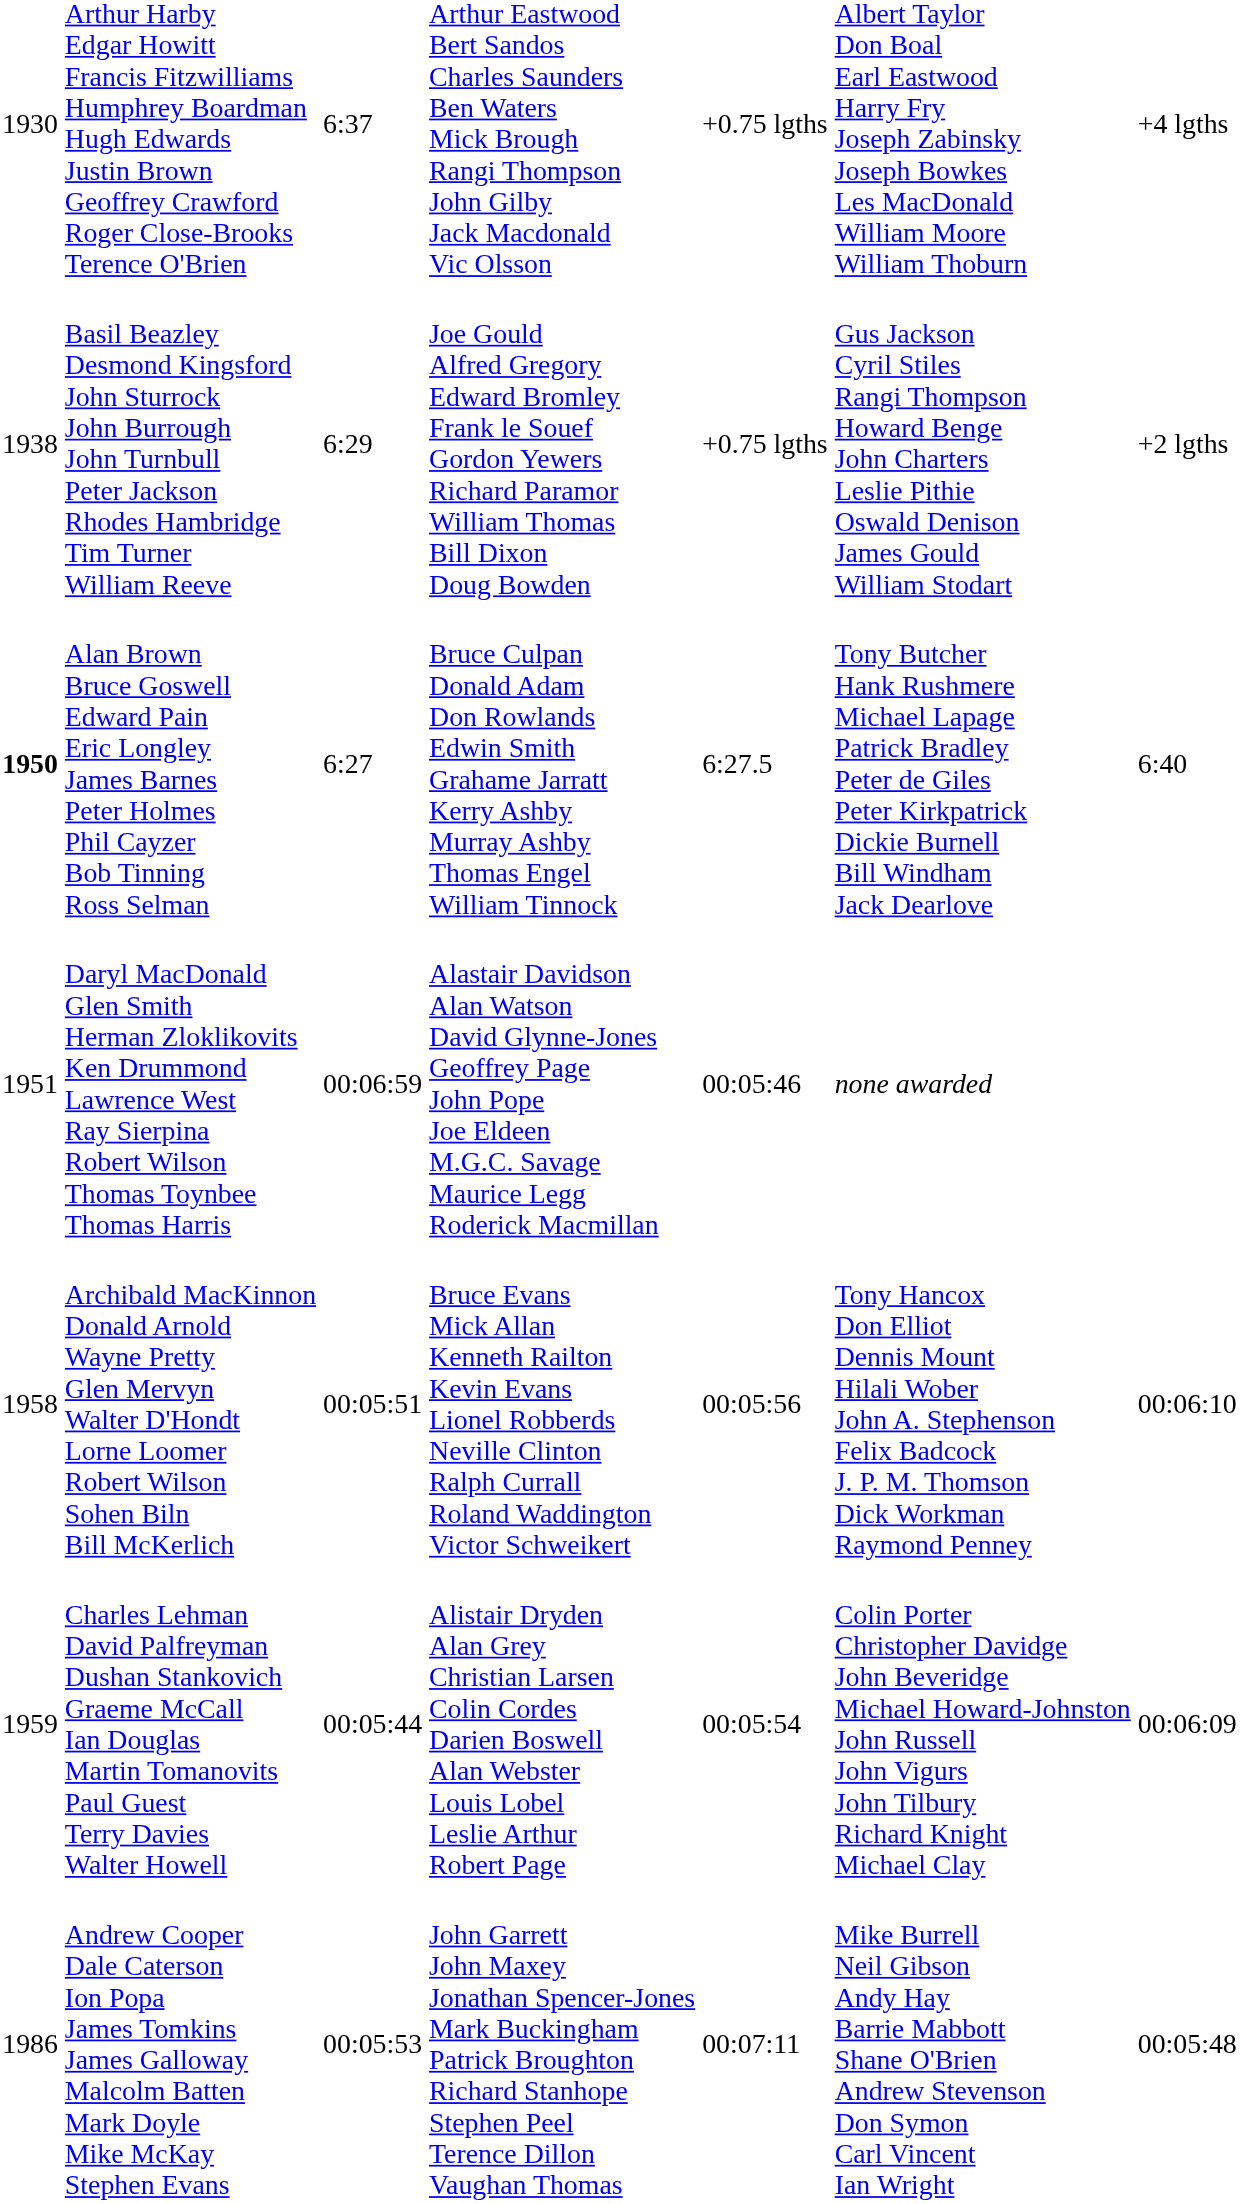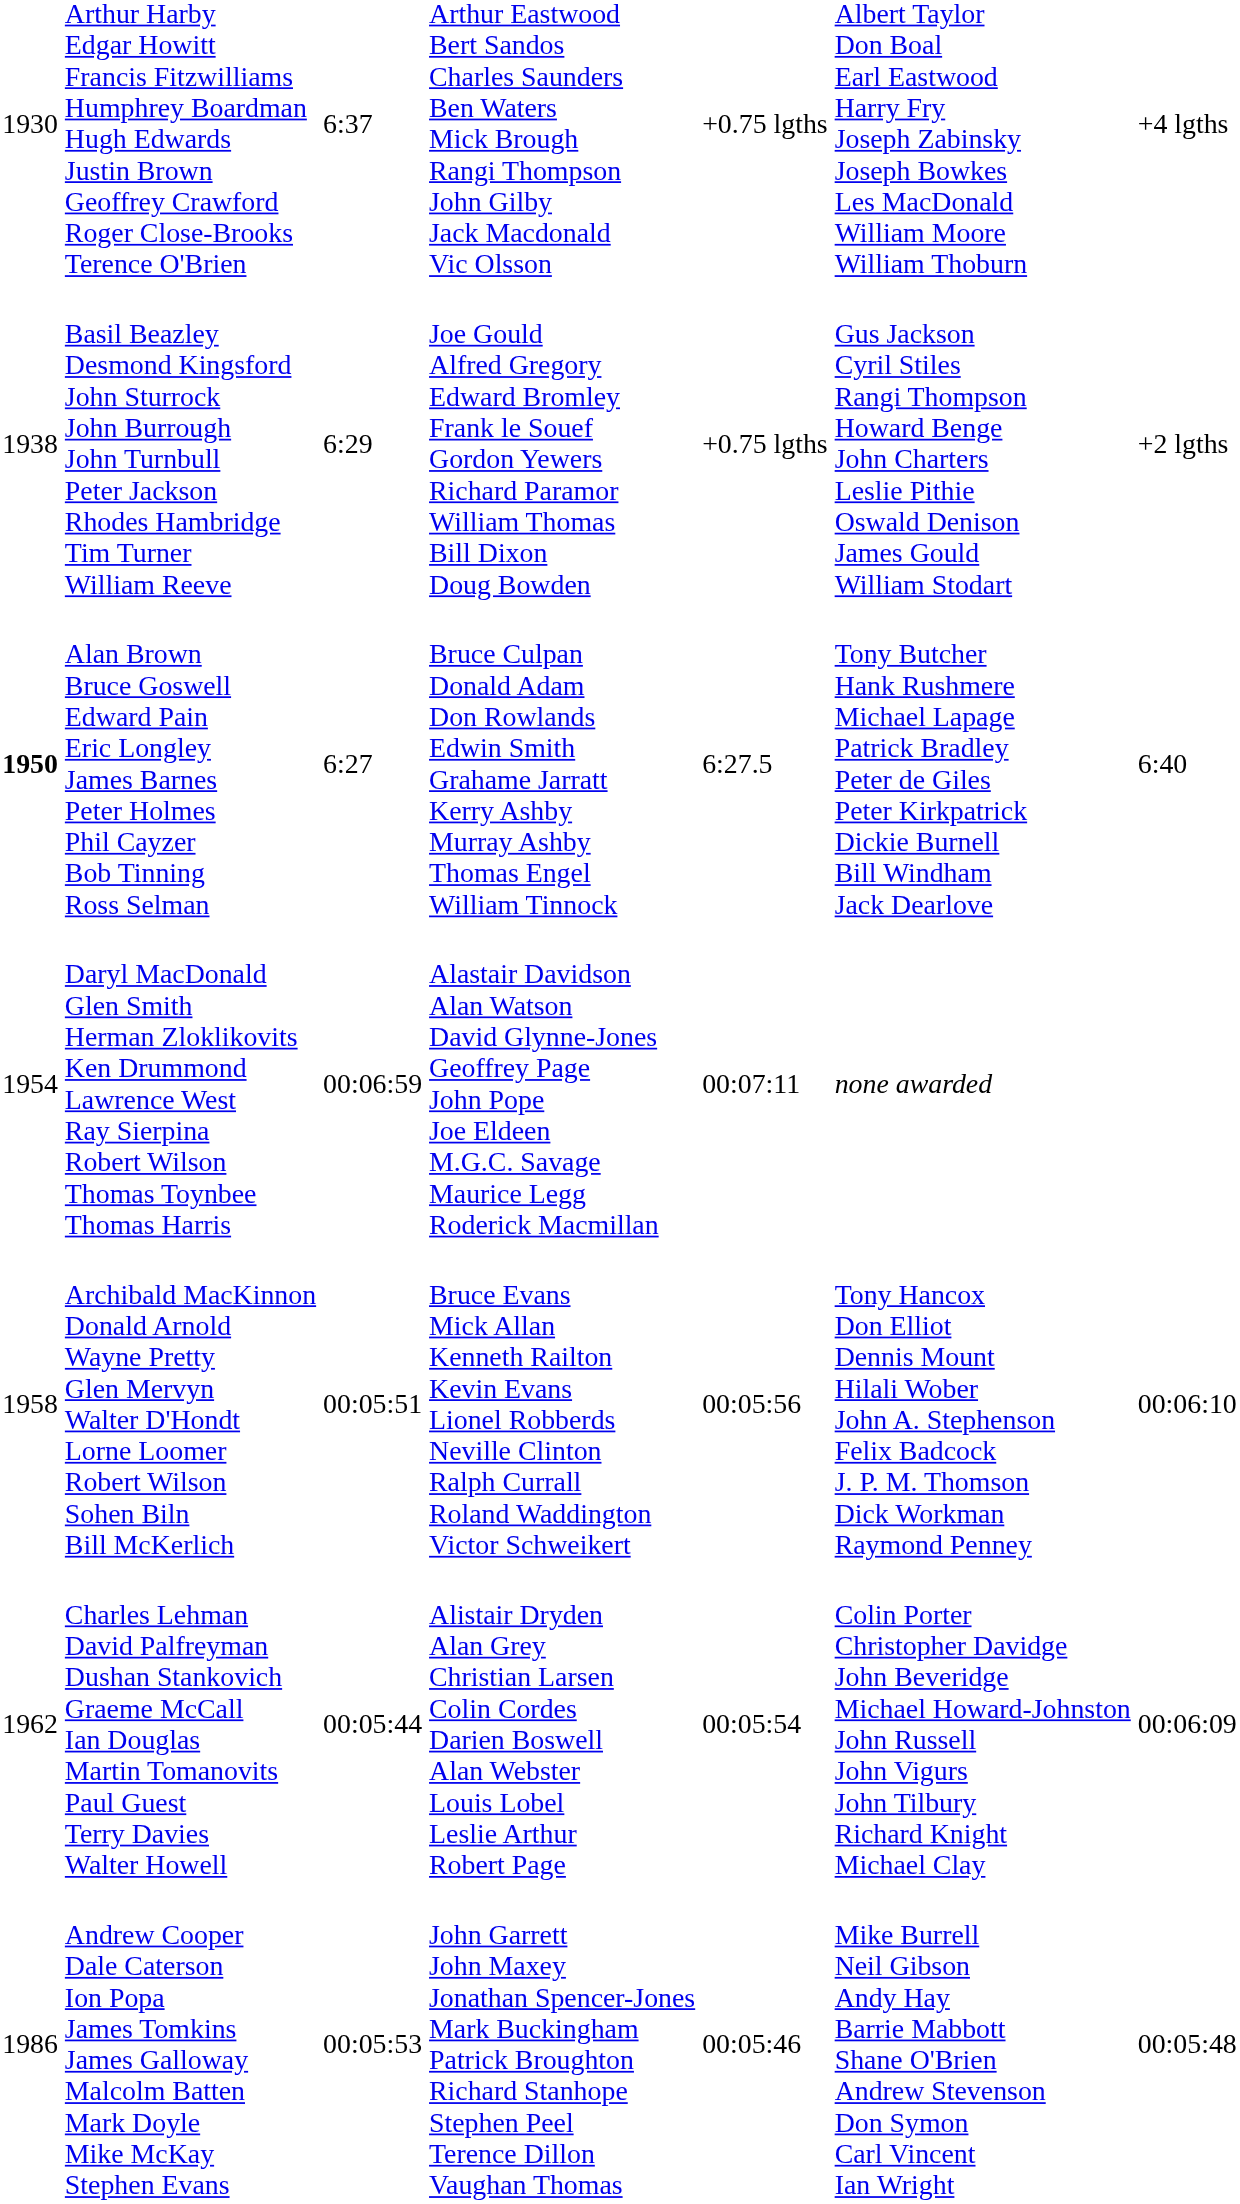(30, 1083) 1951 -> (30, 1083) 1954
(752, 1083) 00:05:46 -> (751, 1083) 00:07:11
(30, 1724) 1959 -> (30, 1724) 1962
(751, 2044) 00:07:11 -> (752, 2044) 00:05:46
